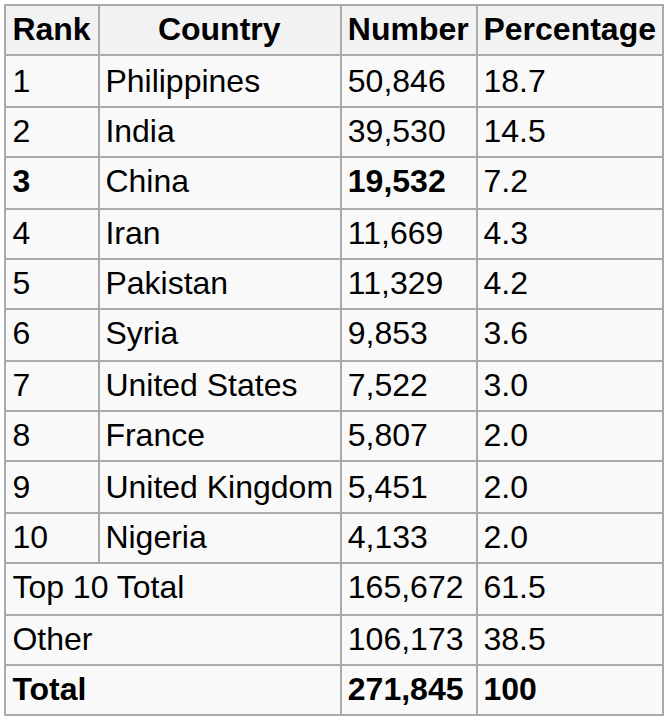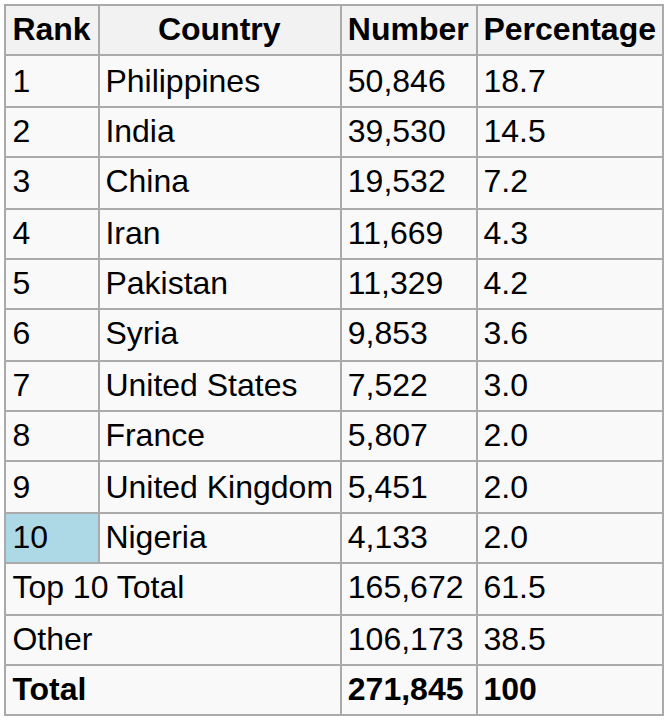(21, 182) bold -> (21, 182) normal
(397, 182) bold -> (397, 182) normal
(30, 537) no background -> (30, 537) lightblue background
